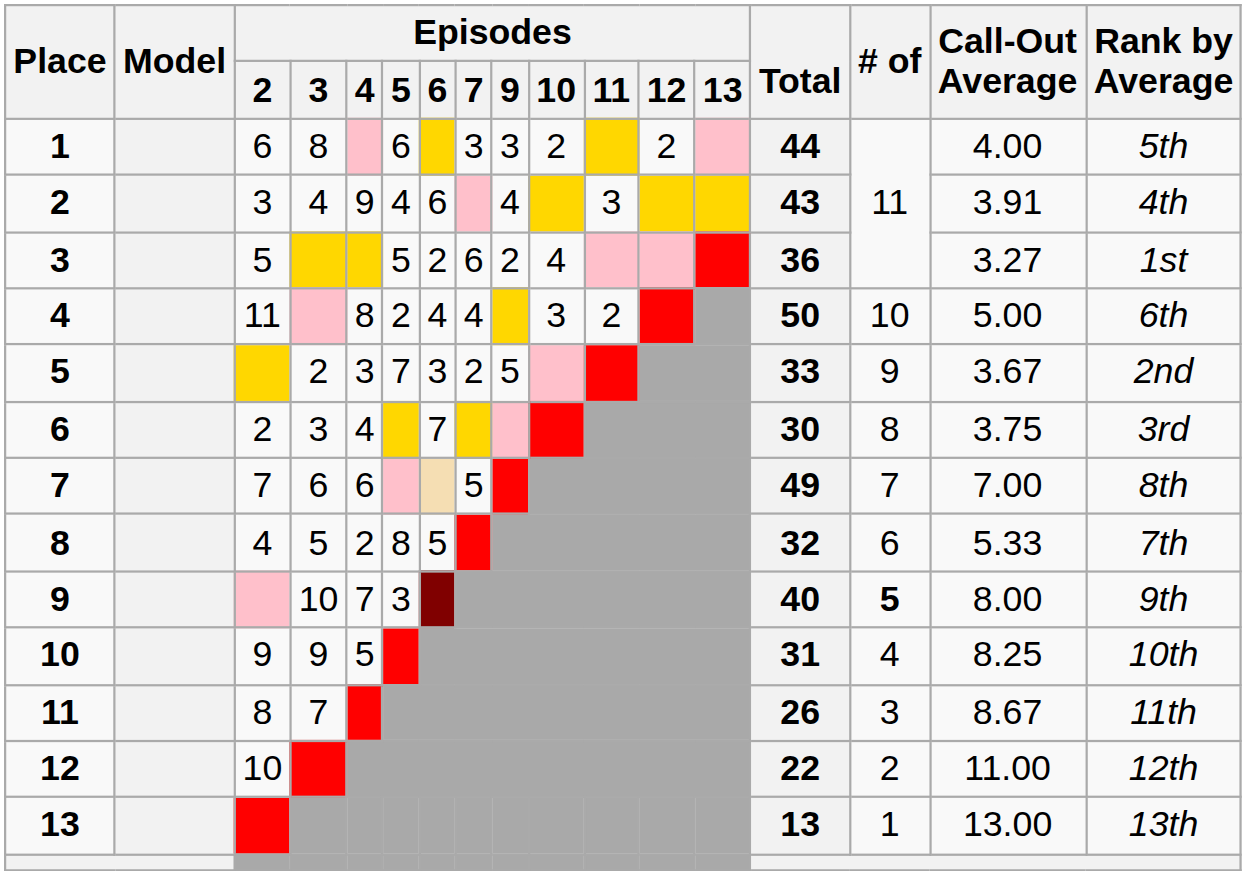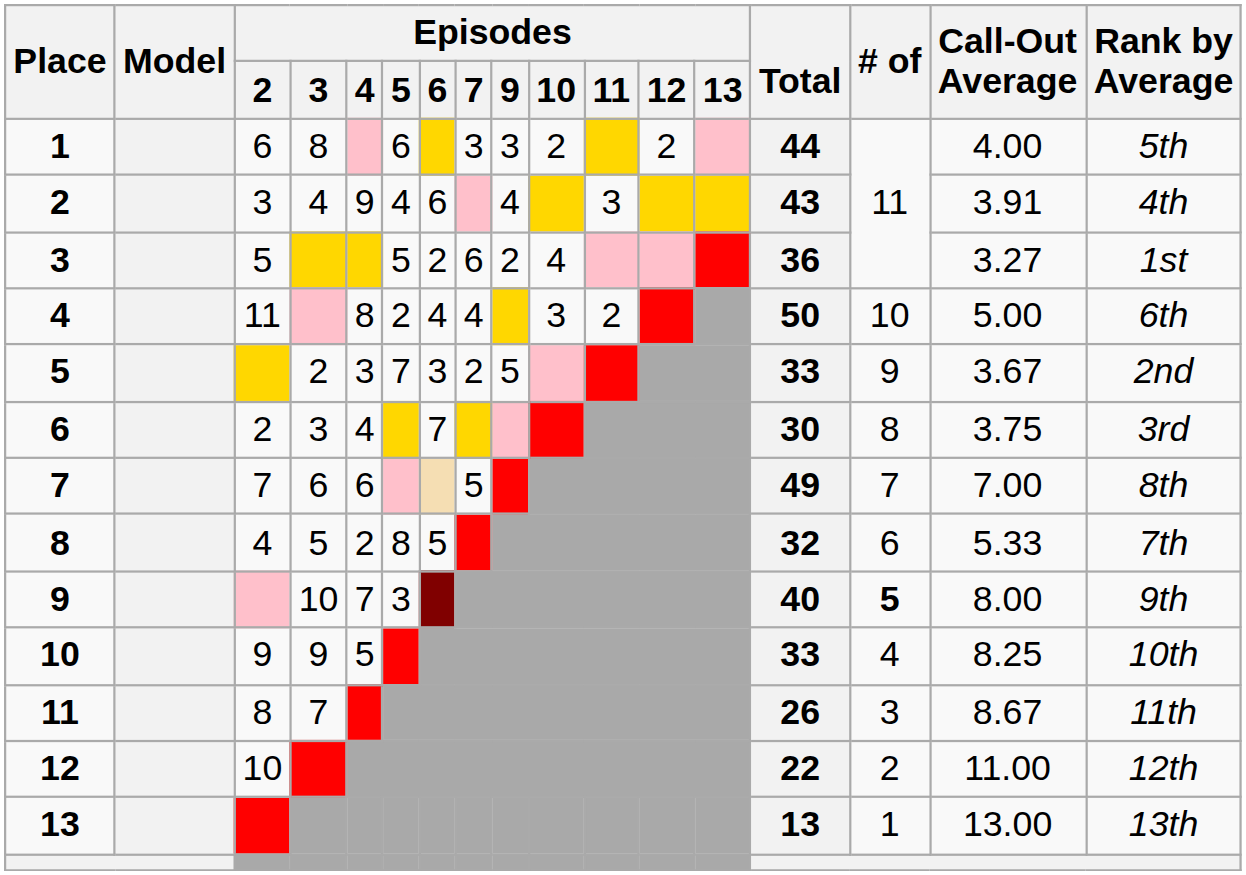(800, 655) 31 -> (800, 655) 33
